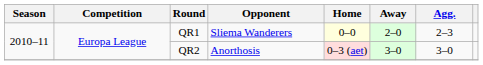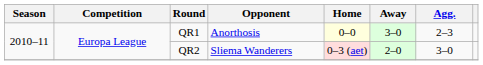(251, 32) Sliema Wanderers -> (235, 32) Anorthosis
(393, 32) 2–0 -> (393, 32) 3–0
(235, 51) Anorthosis -> (251, 51) Sliema Wanderers
(393, 51) 3–0 -> (393, 51) 2–0
